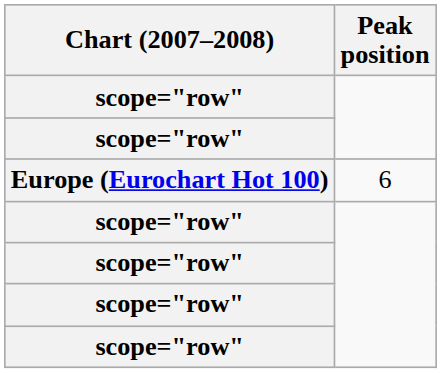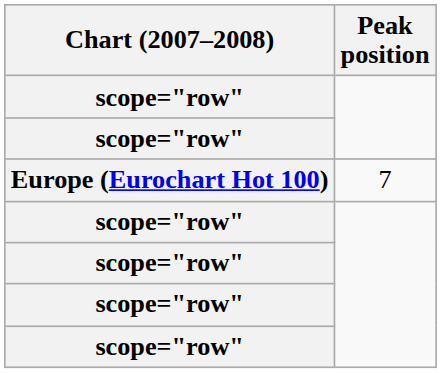(385, 179) 6 -> (385, 179) 7
